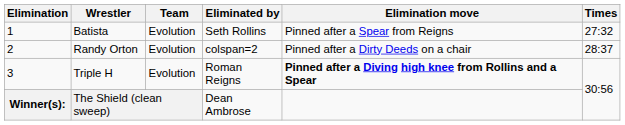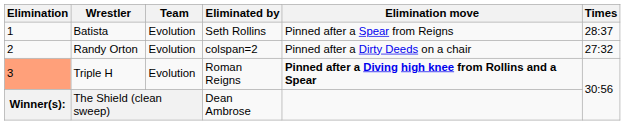(599, 31) 27:32 -> (599, 31) 28:37
(599, 49) 28:37 -> (599, 49) 27:32
(10, 73) no background -> (10, 73) lightsalmon background
